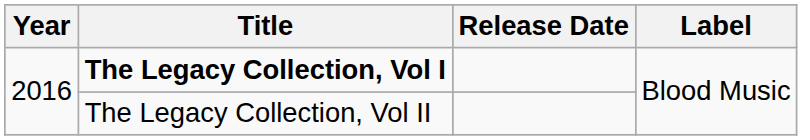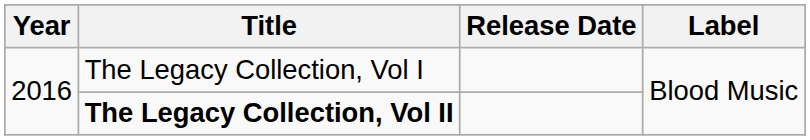(265, 69) bold -> (254, 69) normal
(258, 112) normal -> (269, 112) bold
